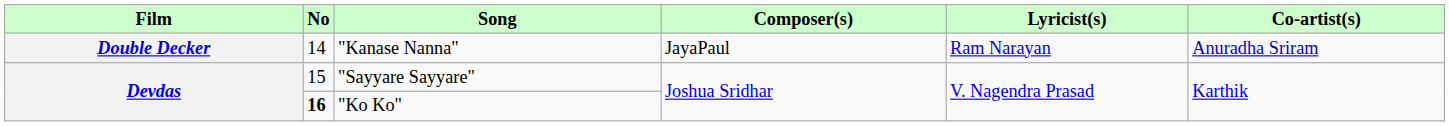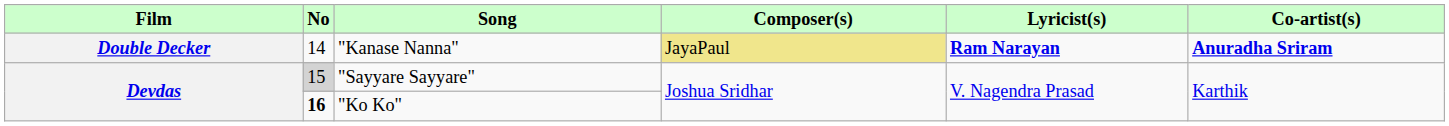(697, 47) no background -> (697, 47) khaki background
(1000, 47) normal -> (1005, 47) bold
(1255, 47) normal -> (1262, 47) bold
(316, 76) no background -> (316, 76) lightgrey background
